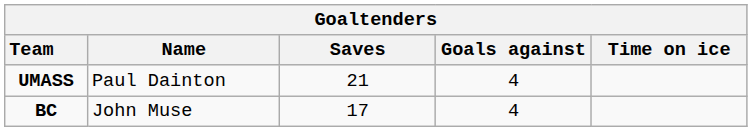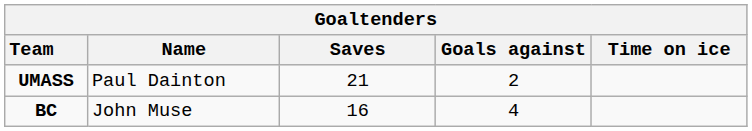(514, 80) 4 -> (514, 80) 2
(358, 111) 17 -> (358, 111) 16
